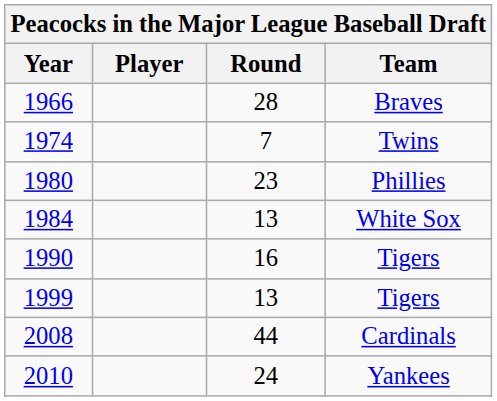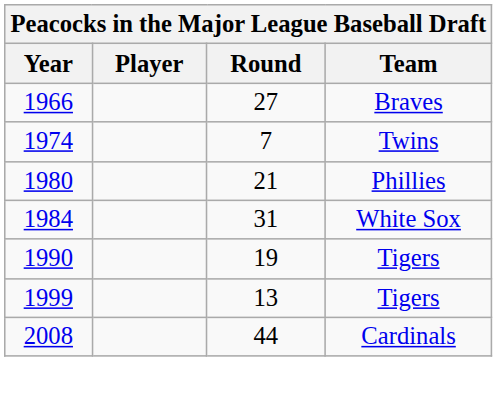(266, 102) 28 -> (266, 102) 27
(266, 180) 23 -> (266, 180) 21
(266, 219) 13 -> (266, 219) 31
(266, 258) 16 -> (266, 258) 19
- row: (48, 375)
